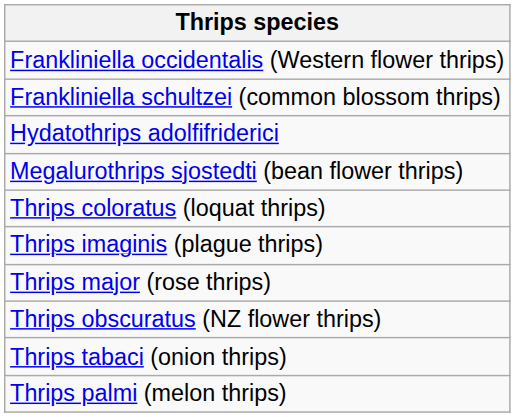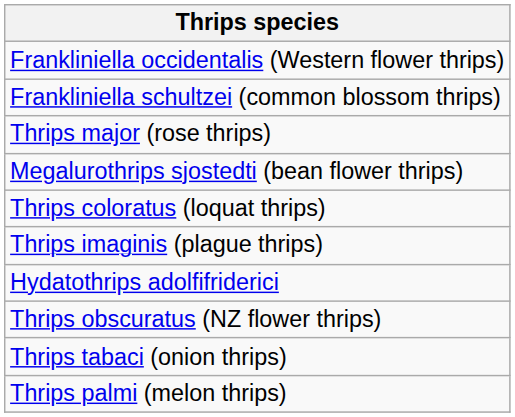(144, 134) Hydatothrips adolfifriderici -> (141, 134) Thrips major (rose thrips)
(141, 282) Thrips major (rose thrips) -> (144, 282) Hydatothrips adolfifriderici
